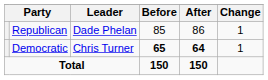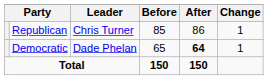(105, 30) Dade Phelan -> (103, 30) Chris Turner
(103, 48) Chris Turner -> (105, 48) Dade Phelan
(159, 48) bold -> (159, 48) normal
